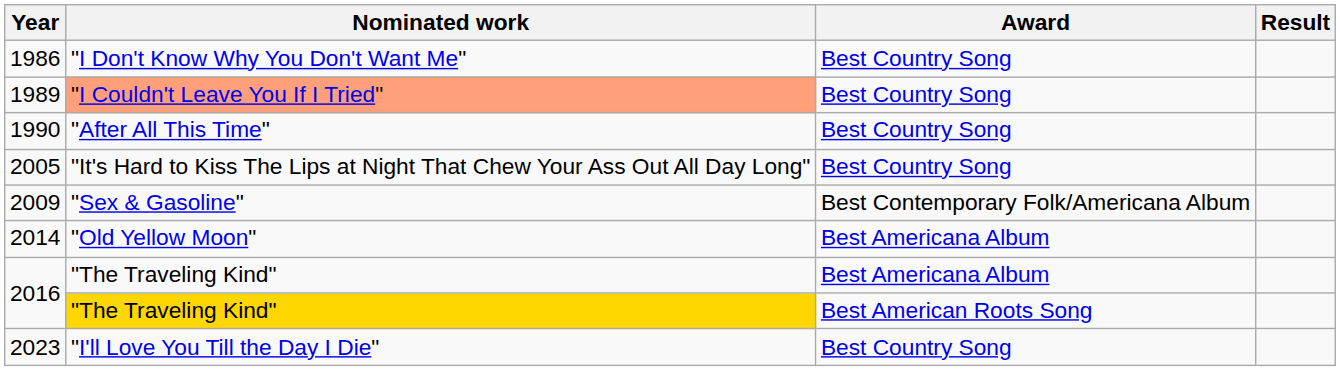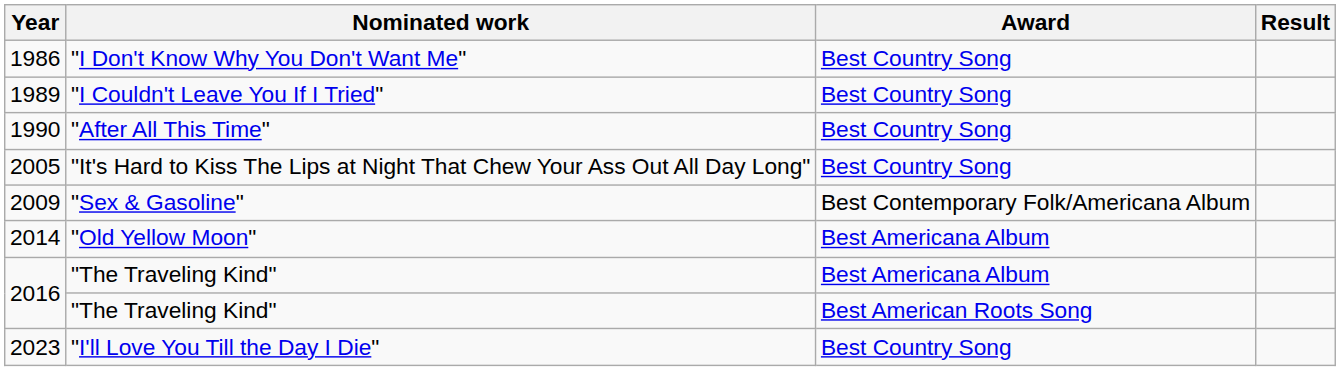(227, 94) lightsalmon background -> (227, 94) no background
(174, 310) gold background -> (174, 310) no background
